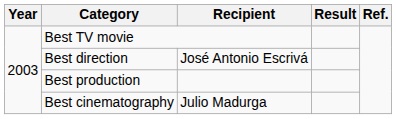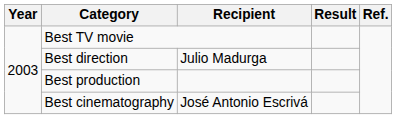(244, 59) José Antonio Escrivá -> (223, 59) Julio Madurga
(223, 102) Julio Madurga -> (244, 102) José Antonio Escrivá
